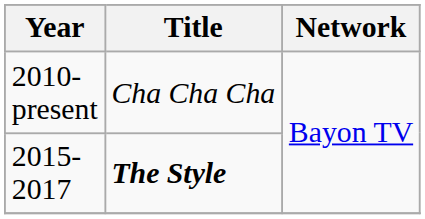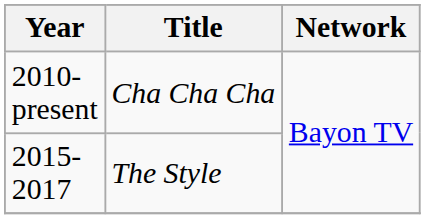(169, 172) bold -> (166, 172) normal
